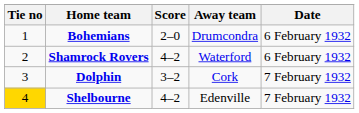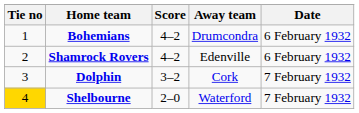(170, 35) 2–0 -> (170, 35) 4–2
(225, 56) Waterford -> (225, 56) Edenville
(170, 98) 4–2 -> (170, 98) 2–0
(225, 98) Edenville -> (225, 98) Waterford
